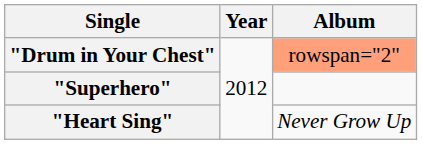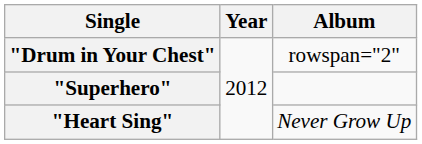(344, 54) lightsalmon background -> (344, 54) no background
